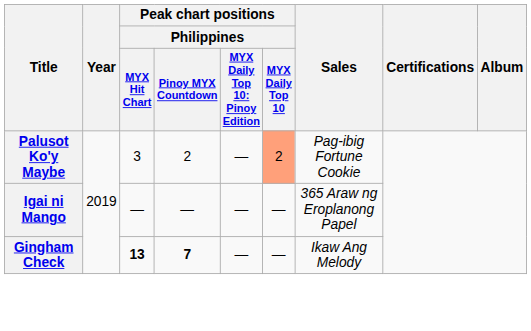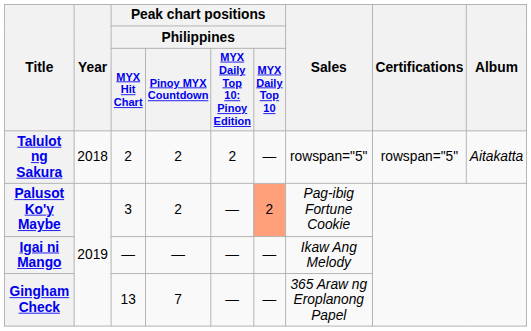+ row: (39, 157)
(339, 209) 365 Araw ng Eroplanong Papel -> (329, 255) Ikaw Ang Melody
(137, 255) bold -> (128, 300) normal
(187, 255) bold -> (178, 300) normal
(339, 255) Ikaw Ang Melody -> (329, 300) 365 Araw ng Eroplanong Papel
